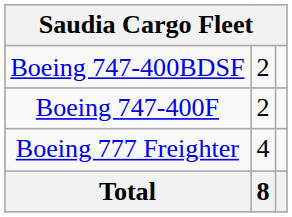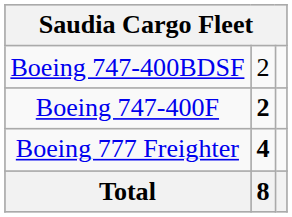(263, 107) normal -> (263, 107) bold
(263, 149) normal -> (263, 149) bold
